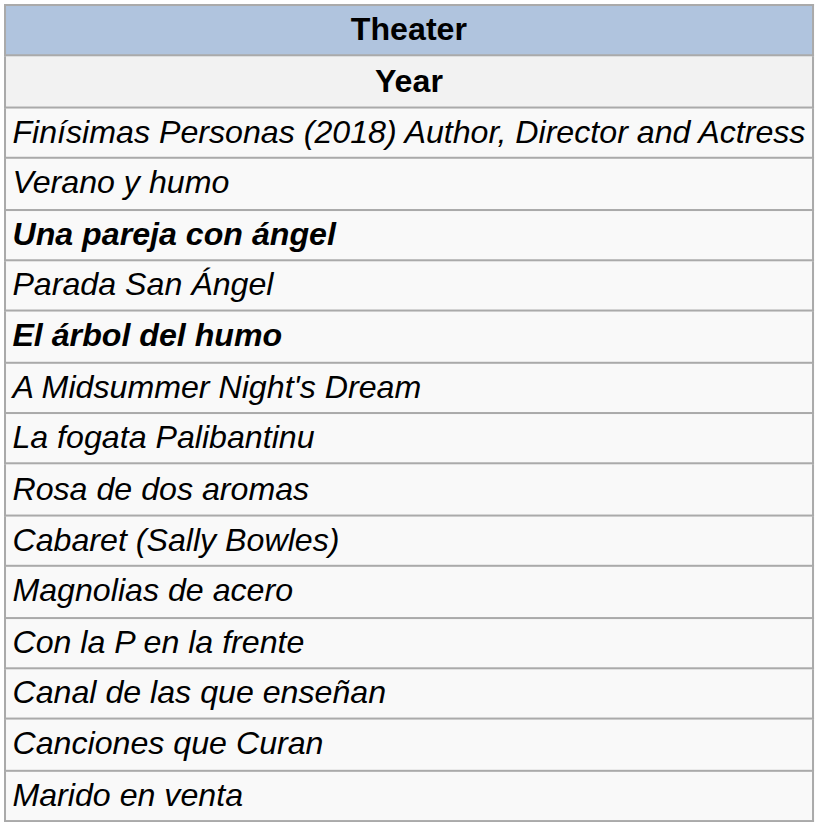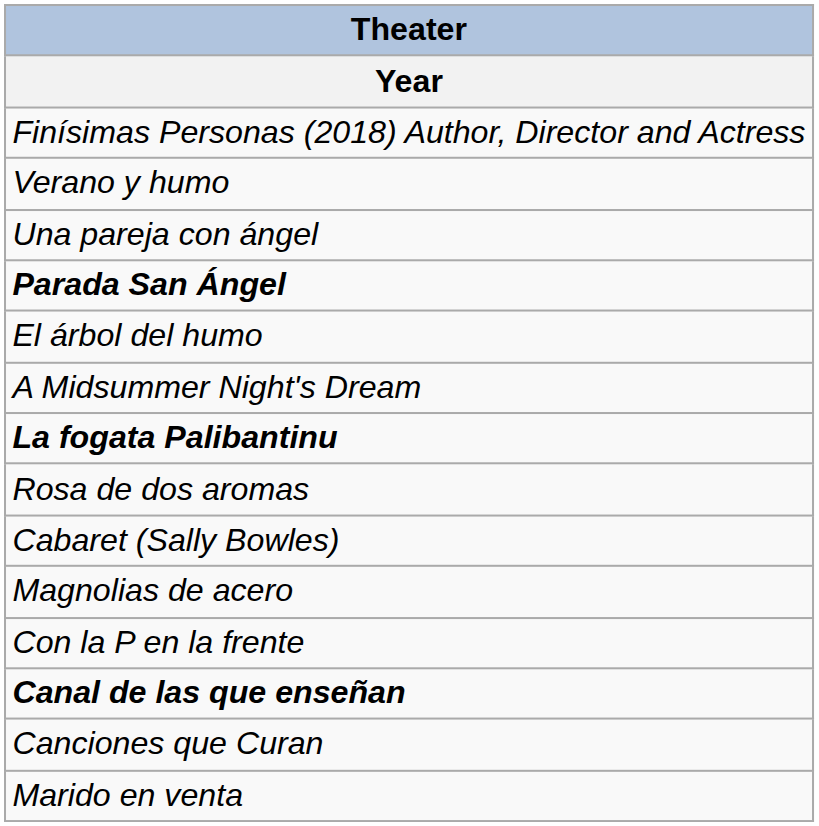(174, 234) bold -> (165, 234) normal
(143, 285) normal -> (149, 285) bold
(147, 336) bold -> (138, 336) normal
(164, 438) normal -> (175, 438) bold
(199, 693) normal -> (209, 693) bold
